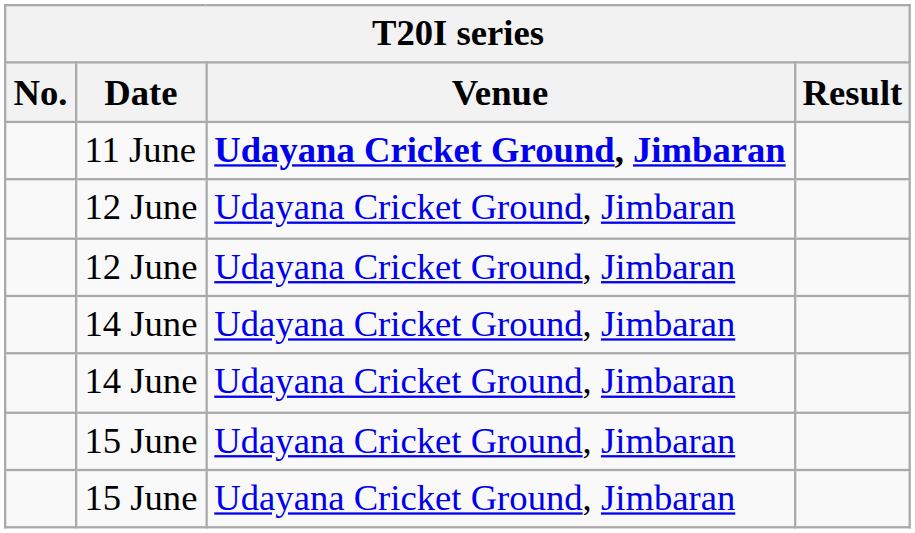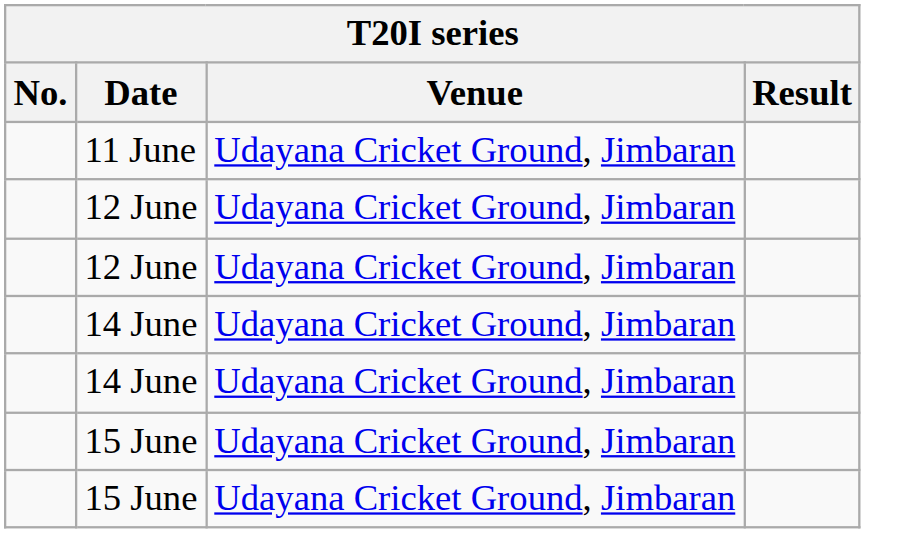(500, 149) bold -> (475, 149) normal
